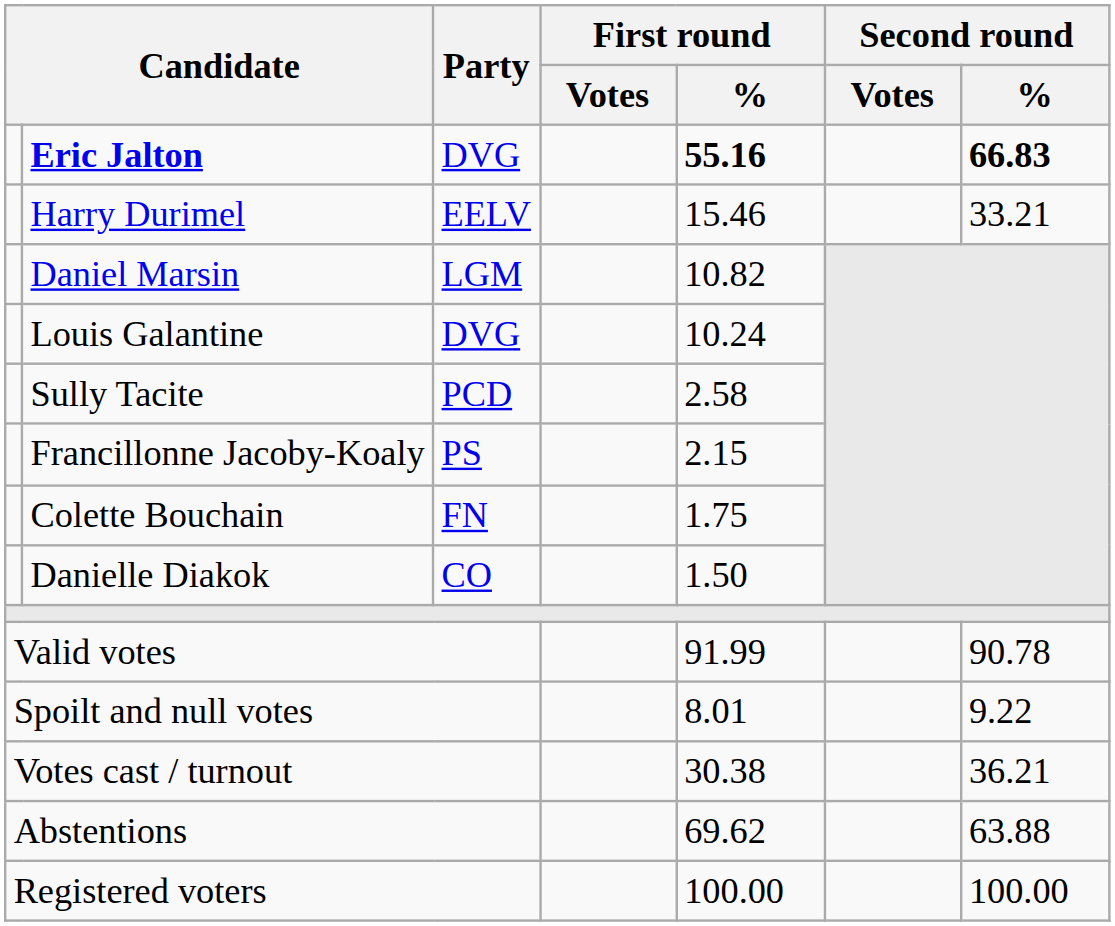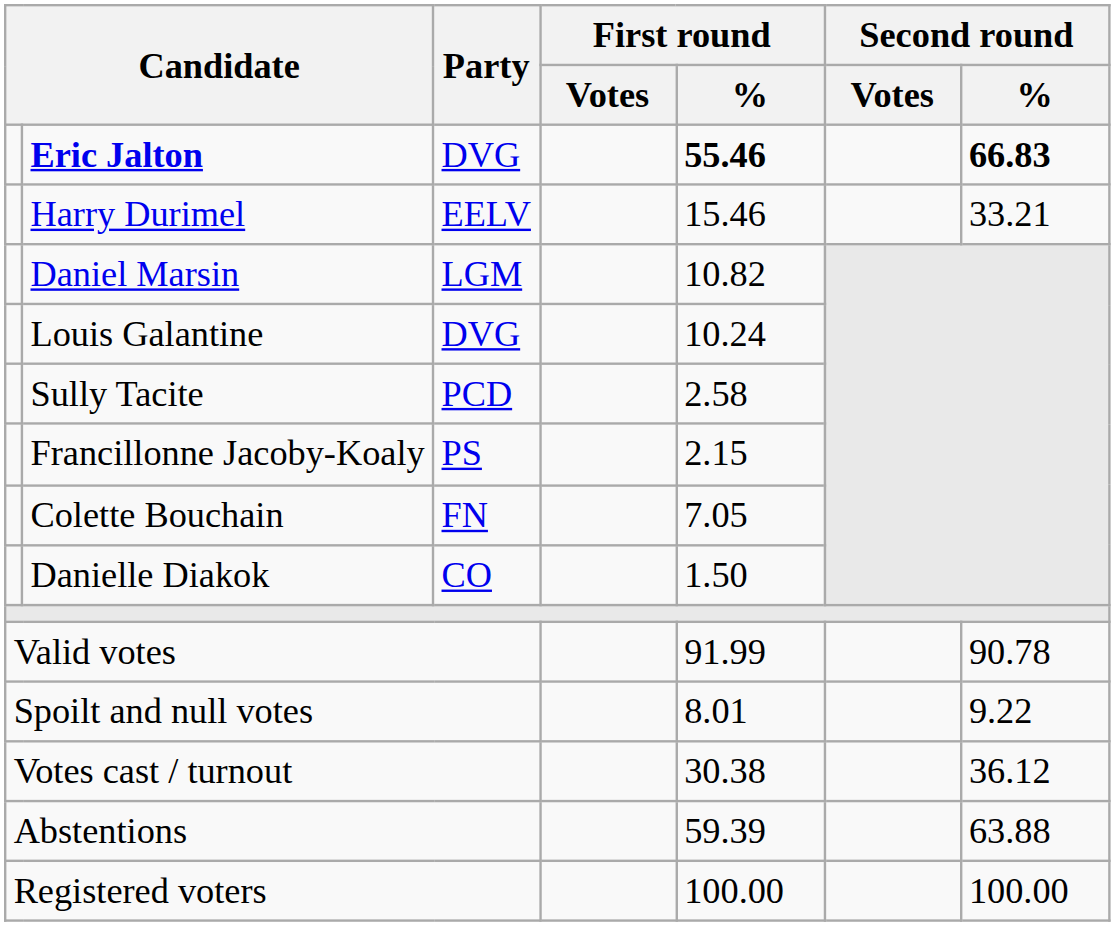(725, 154) 55.16 -> (725, 154) 55.46
(716, 513) 1.75 -> (716, 513) 7.05
(1010, 770) 36.21 -> (1010, 770) 36.12
(725, 830) 69.62 -> (725, 830) 59.39
